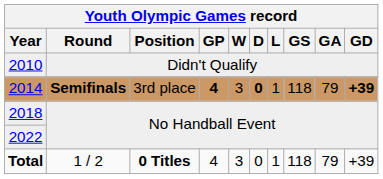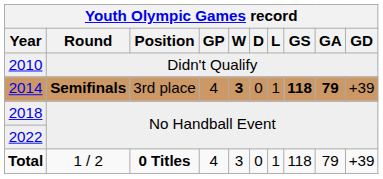(214, 88) bold -> (214, 88) normal
(239, 88) normal -> (239, 88) bold
(259, 88) bold -> (259, 88) normal
(299, 88) normal -> (300, 88) bold
(330, 88) normal -> (330, 88) bold
(361, 88) bold -> (362, 88) normal
